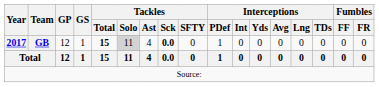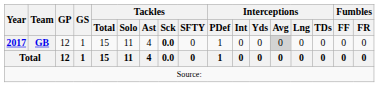(104, 43) bold -> (104, 43) normal
(128, 43) lightgrey background -> (128, 43) no background
(280, 43) no background -> (280, 43) lightgrey background
